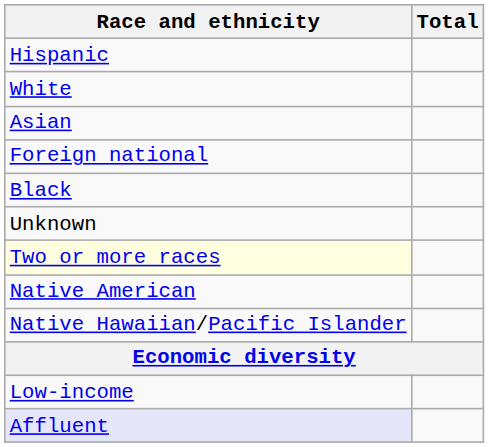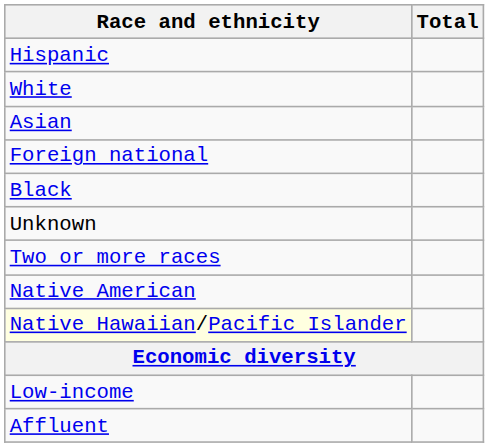(115, 257) lightyellow background -> (115, 257) no background
(208, 325) no background -> (208, 325) lightyellow background
(59, 426) lavender background -> (59, 426) no background
